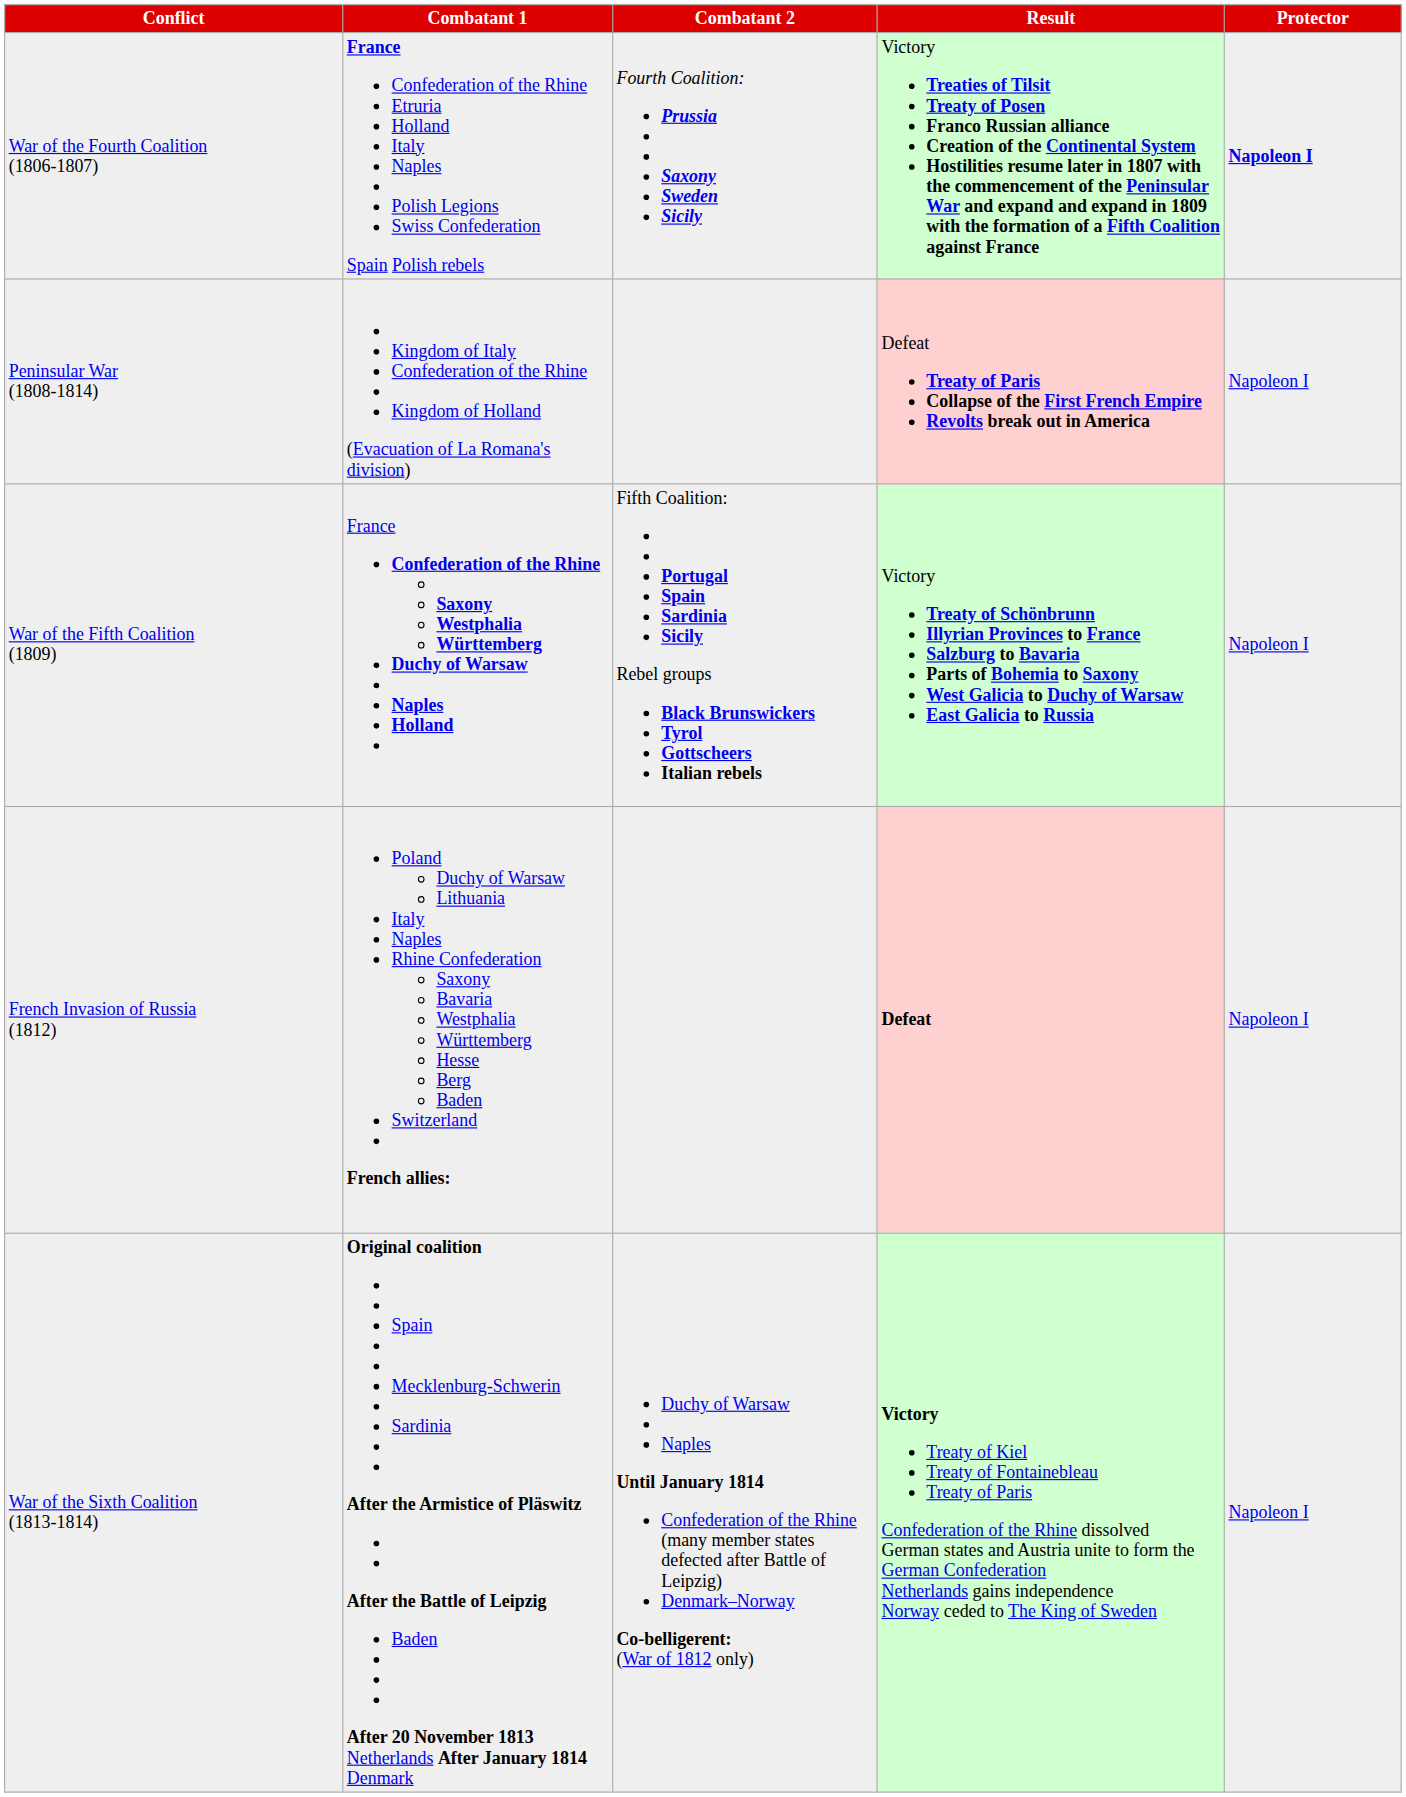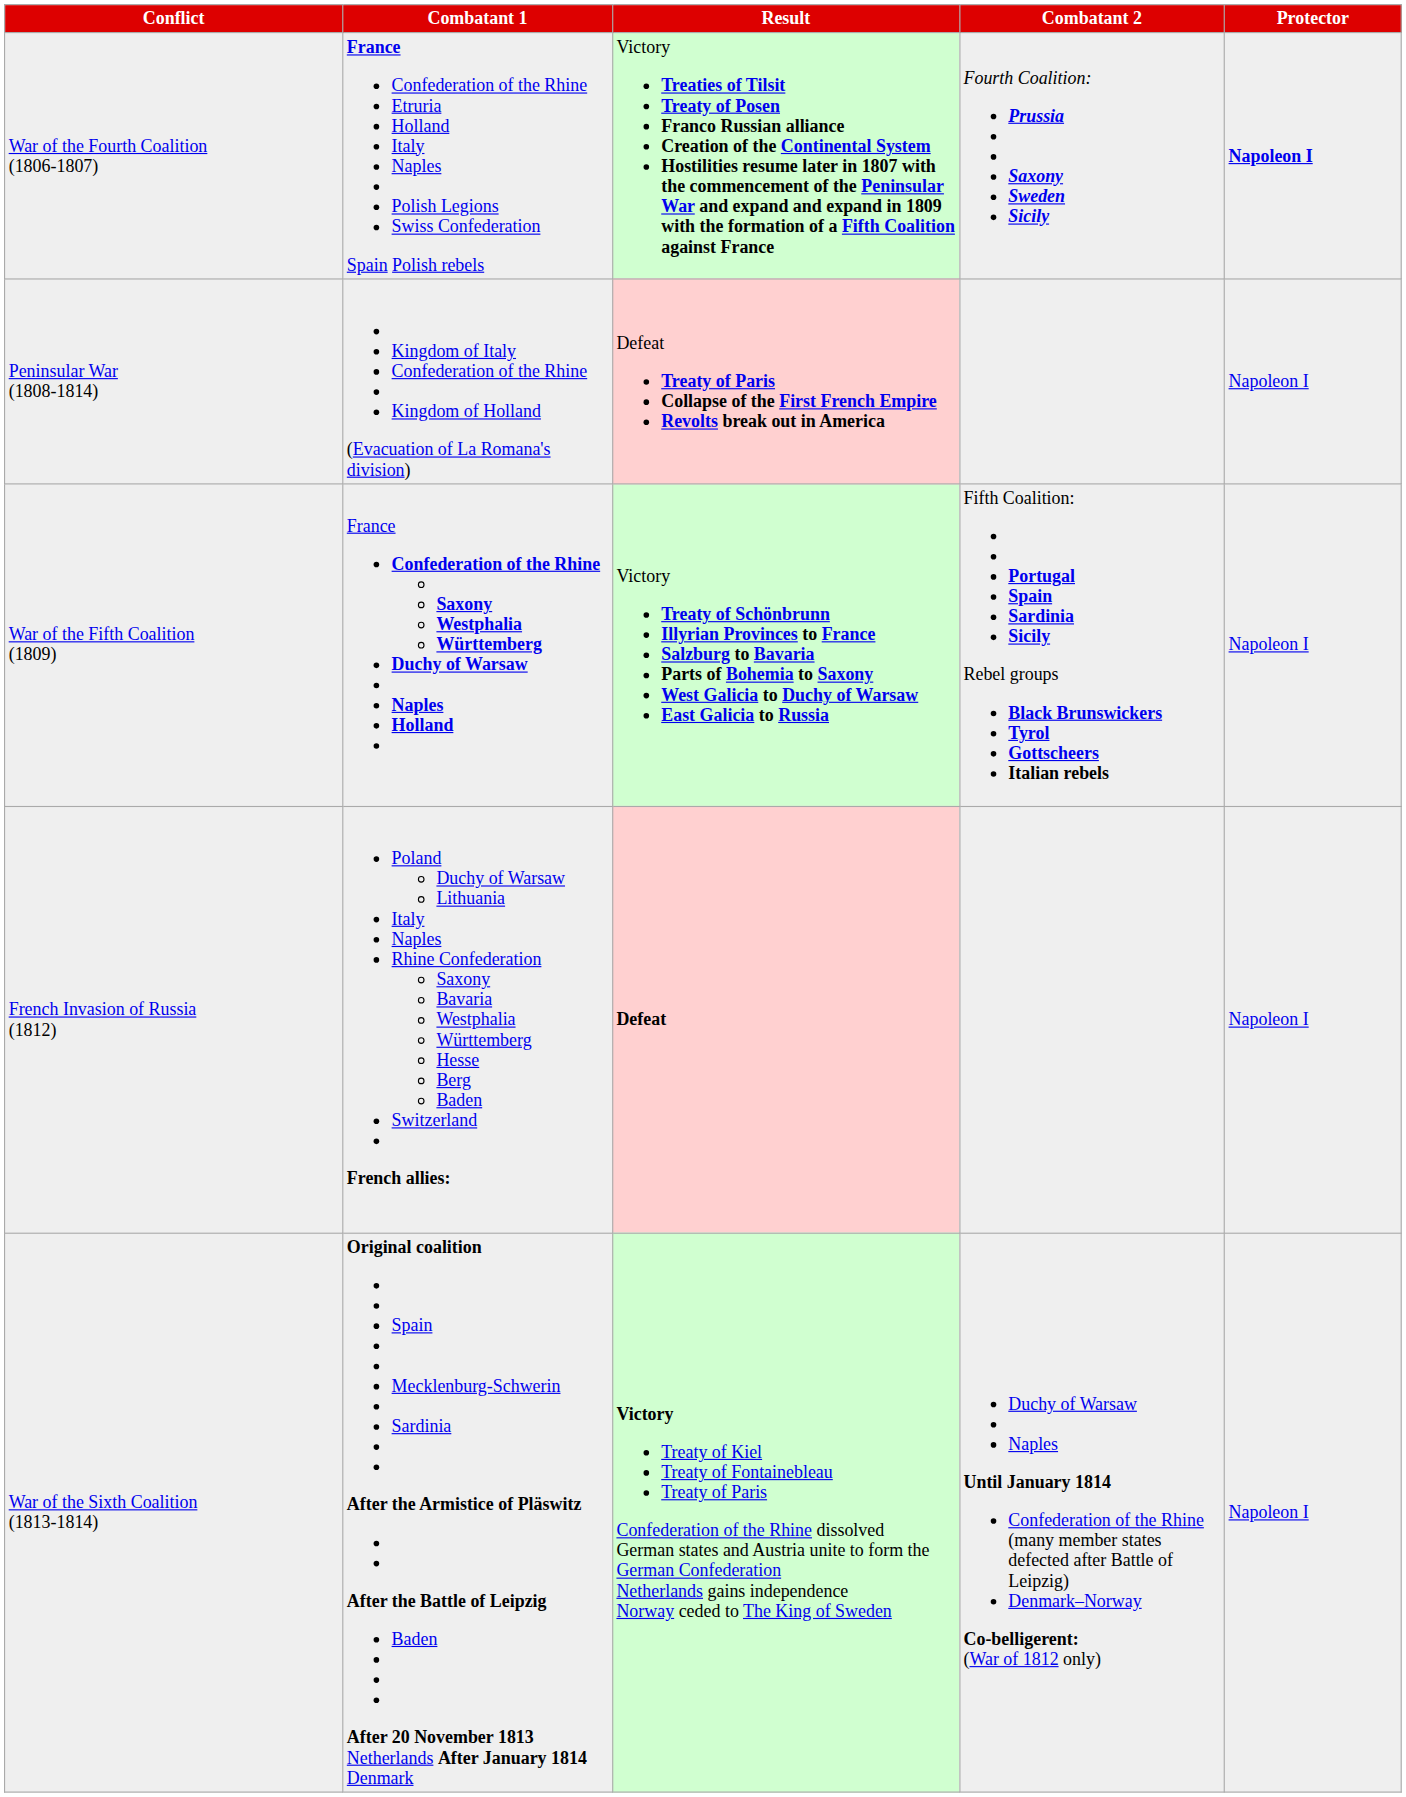columns swapped: (745, 18) <-> (1051, 18)
